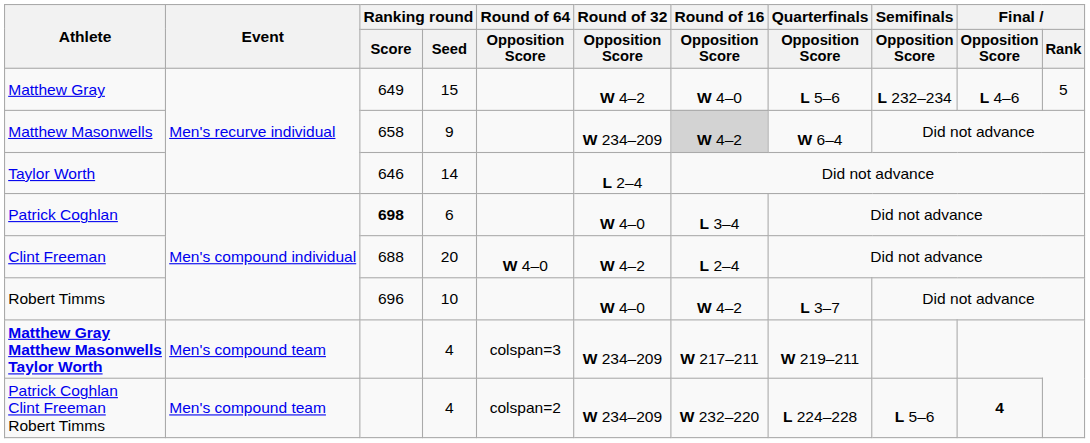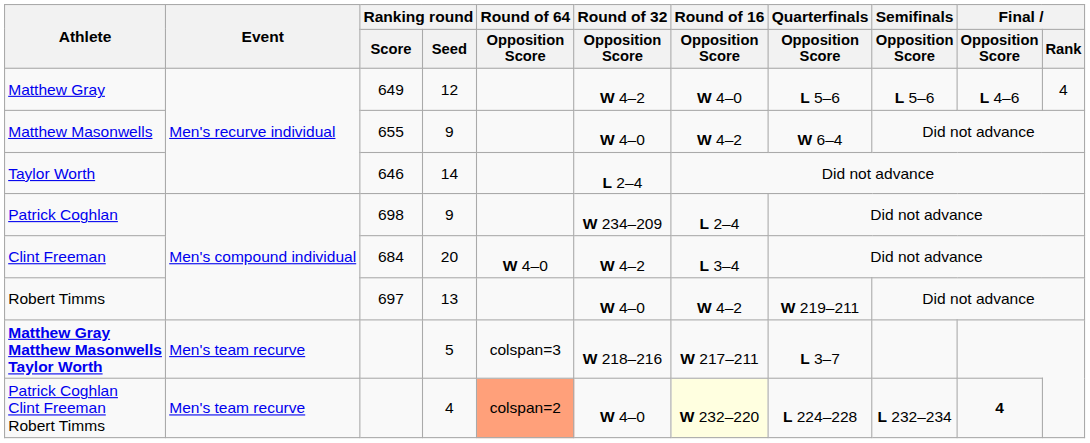(449, 90) 15 -> (449, 90) 12
(915, 98) L 232–234 -> (915, 98) L 5–6
(1063, 90) 5 -> (1063, 90) 4
(391, 132) 658 -> (391, 132) 655
(622, 140) W 234–209 -> (622, 140) W 4–0
(719, 140) lightgrey background -> (719, 140) no background
(391, 215) bold -> (391, 215) normal
(449, 215) 6 -> (449, 215) 9
(622, 224) W 4–0 -> (622, 224) W 234–209
(719, 224) L 3–4 -> (719, 224) L 2–4
(391, 257) 688 -> (391, 257) 684
(719, 266) L 2–4 -> (719, 266) L 3–4
(391, 299) 696 -> (391, 299) 697
(449, 299) 10 -> (449, 299) 13
(820, 308) L 3–7 -> (820, 308) W 219–211
(248, 350) Men's compound team -> (237, 350) Men's team recurve
(449, 350) 4 -> (449, 350) 5
(622, 358) W 234–209 -> (622, 358) W 218–216
(820, 358) W 219–211 -> (820, 358) L 3–7
(248, 409) Men's compound team -> (237, 409) Men's team recurve
(525, 409) no background -> (525, 409) lightsalmon background
(622, 417) W 234–209 -> (622, 417) W 4–0
(719, 417) no background -> (719, 417) lightyellow background
(915, 417) L 5–6 -> (915, 417) L 232–234
